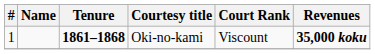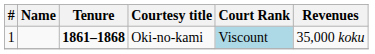(243, 37) no background -> (243, 37) lightblue background
(332, 37) bold -> (330, 37) normal
